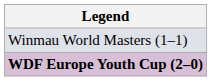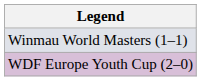(105, 64) bold -> (100, 64) normal
